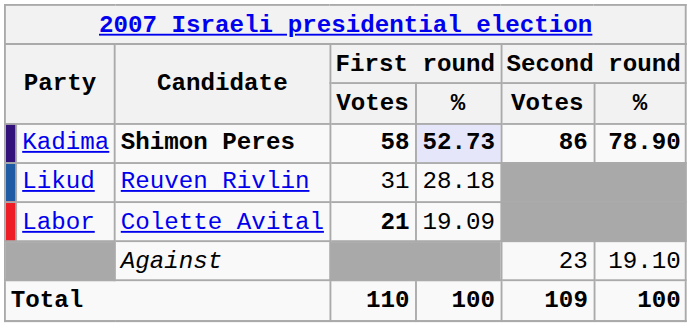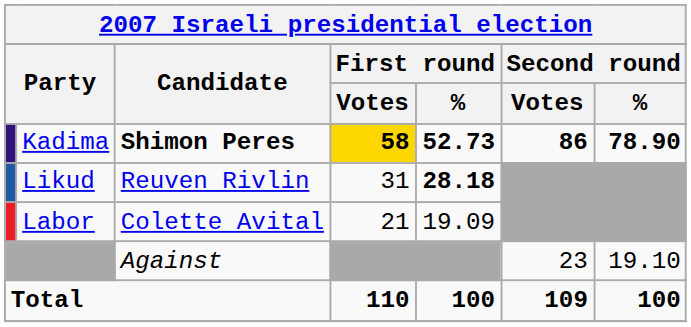(395, 143) no background -> (395, 143) gold background
(459, 143) lavender background -> (459, 143) no background
(459, 182) normal -> (459, 182) bold
(395, 222) bold -> (395, 222) normal
